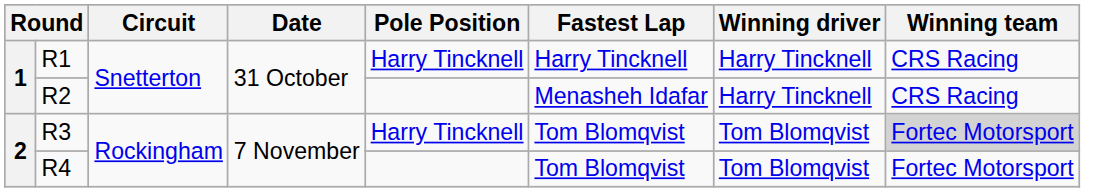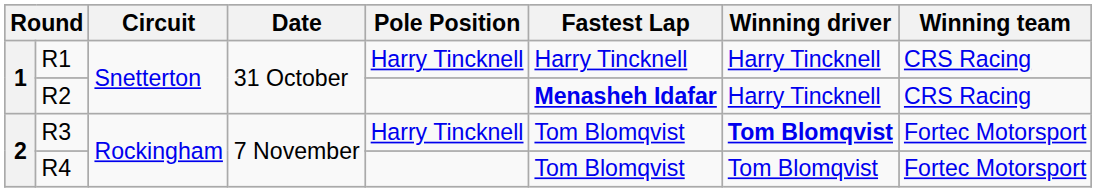(621, 96) normal -> (626, 96) bold
(794, 132) normal -> (810, 132) bold
(983, 132) lightgrey background -> (995, 132) no background
